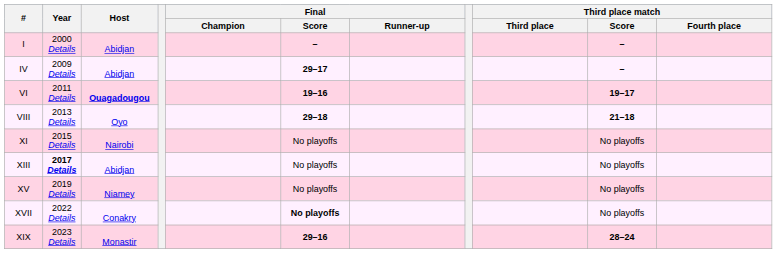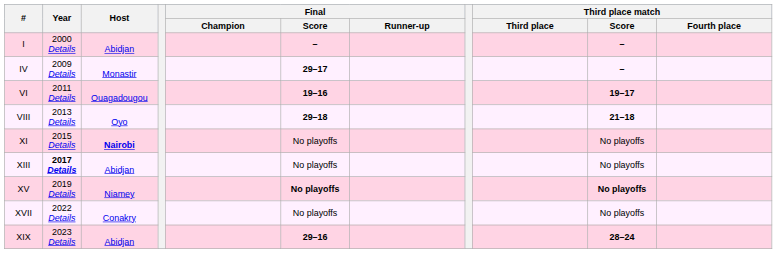(119, 74) Abidjan -> (119, 74) Monastir
(119, 98) bold -> (119, 98) normal
(119, 146) normal -> (119, 146) bold
(315, 189) normal -> (315, 189) bold
(622, 189) normal -> (622, 189) bold
(315, 213) bold -> (315, 213) normal
(119, 242) Monastir -> (119, 242) Abidjan
